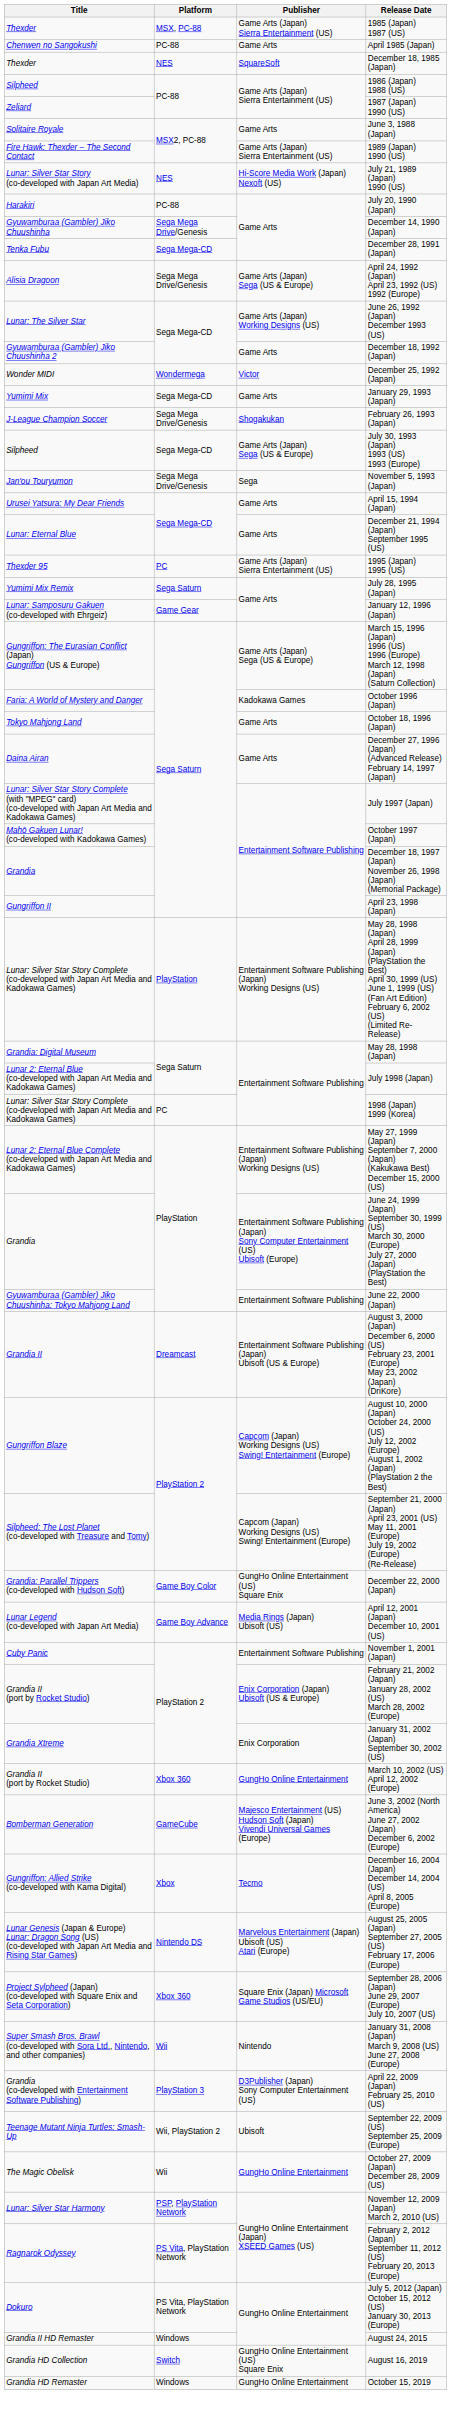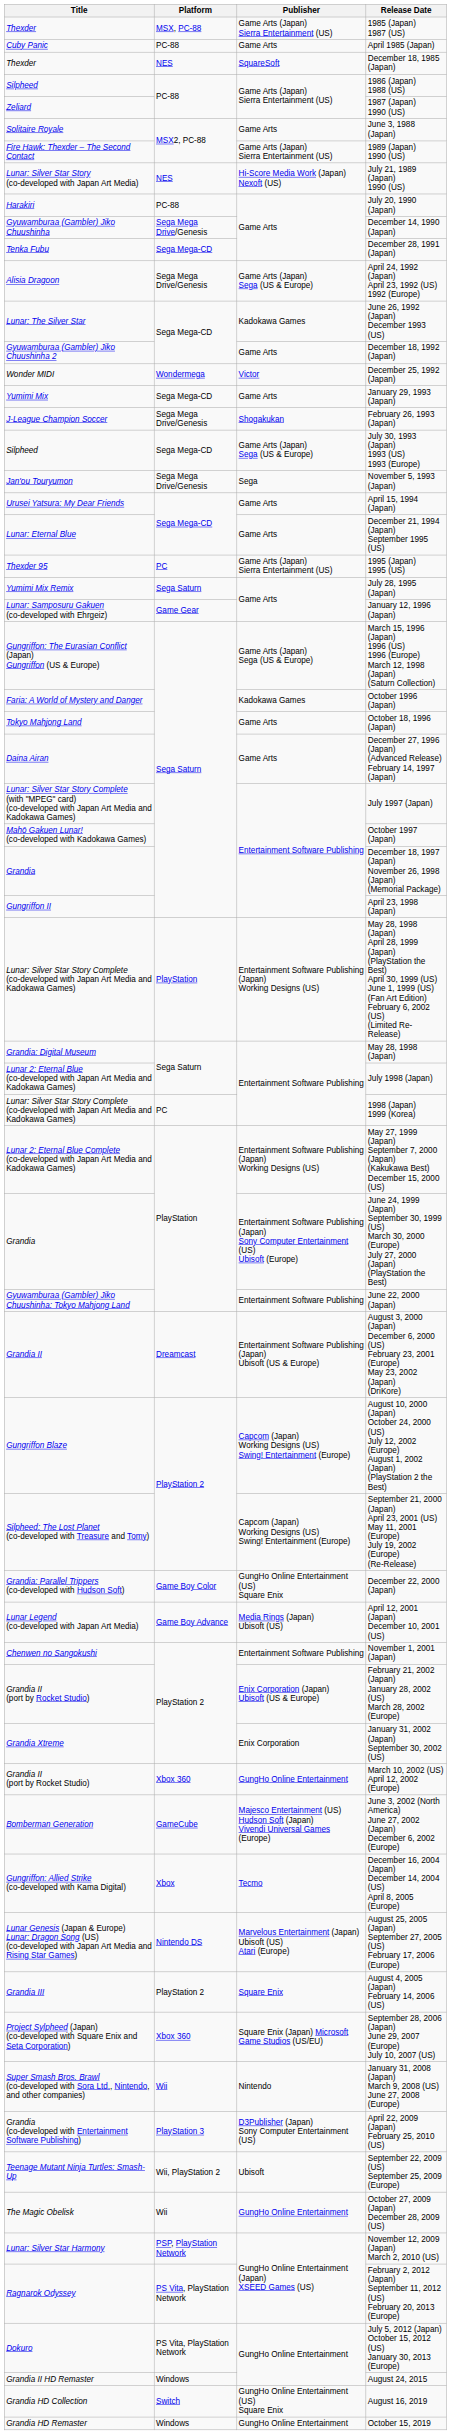(52, 46) Chenwen no Sangokushi -> (27, 46) Cuby Panic
(279, 321) Game Arts (Japan) Working Designs (US) -> (272, 321) Kadokawa Games
(27, 1653) Cuby Panic -> (52, 1653) Chenwen no Sangokushi
+ row: (401, 1992)
